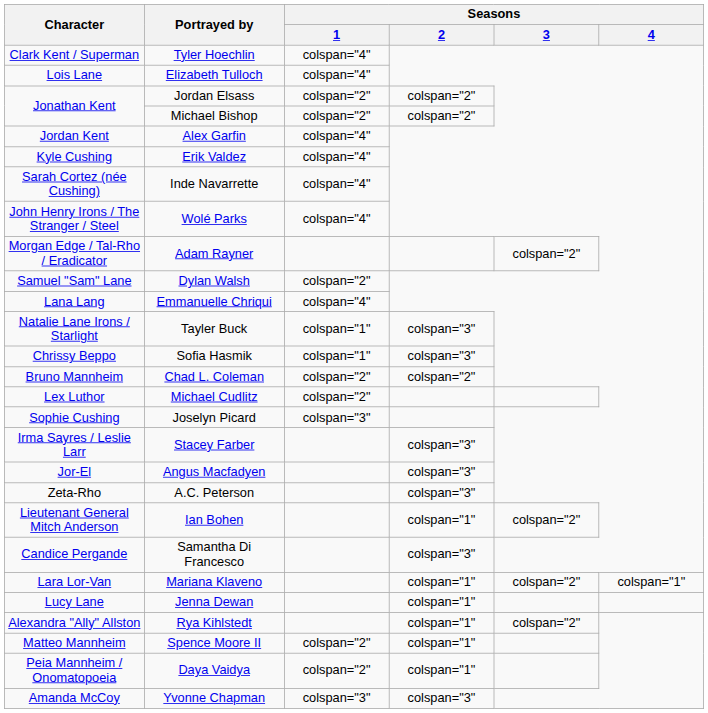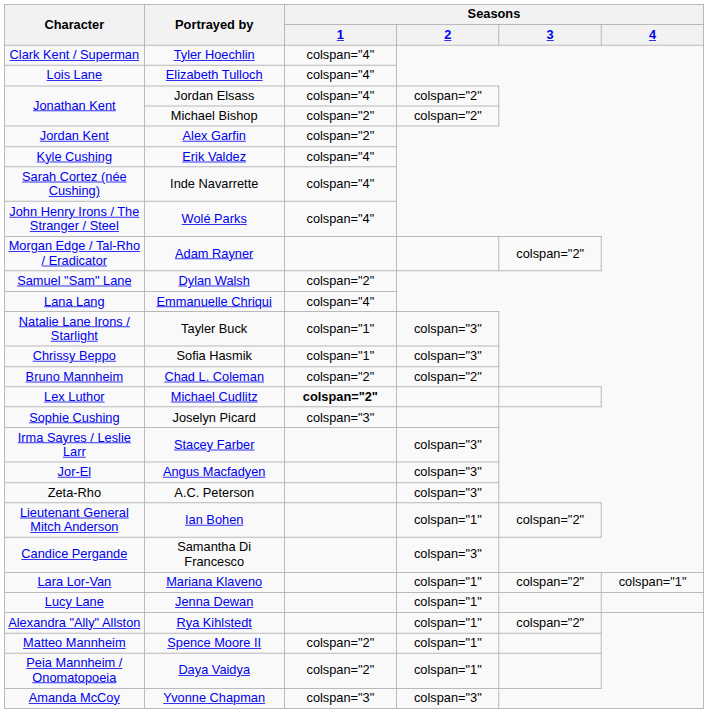(337, 95) colspan="2" -> (340, 95) colspan="4"
(337, 136) colspan="4" -> (340, 136) colspan="2"
(337, 397) normal -> (340, 397) bold
